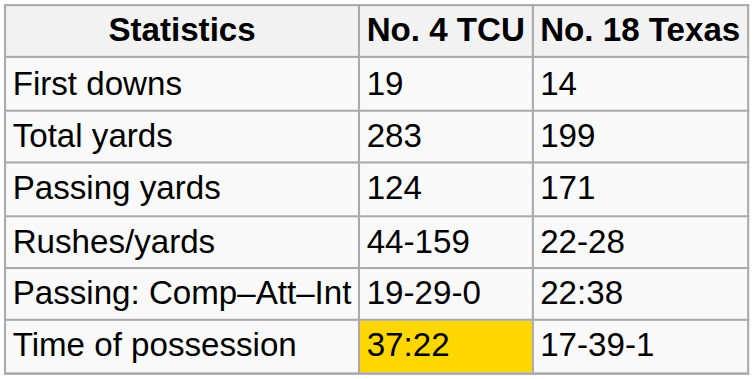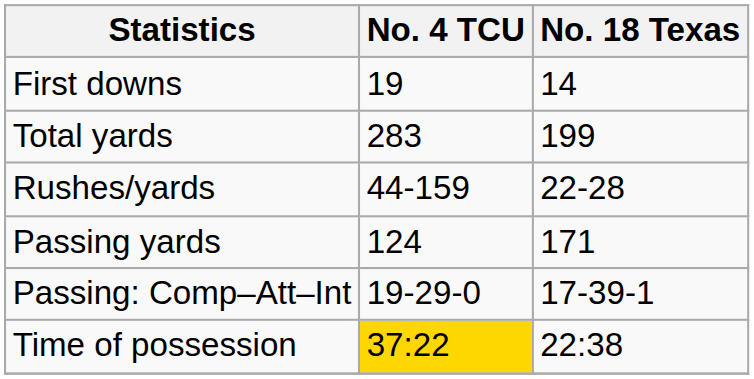rows swapped: (114, 240) <-> (117, 188)
(582, 293) 22:38 -> (597, 293) 17-39-1
(597, 346) 17-39-1 -> (582, 346) 22:38
